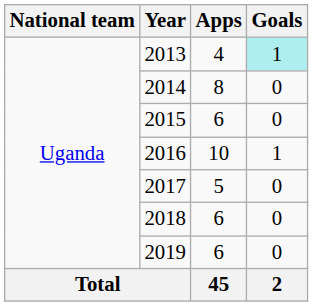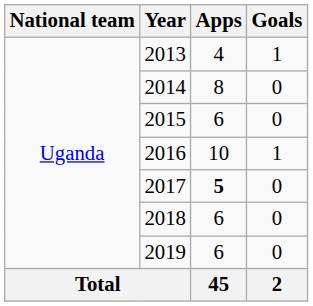(277, 53) paleturquoise background -> (277, 53) no background
(219, 185) normal -> (219, 185) bold
